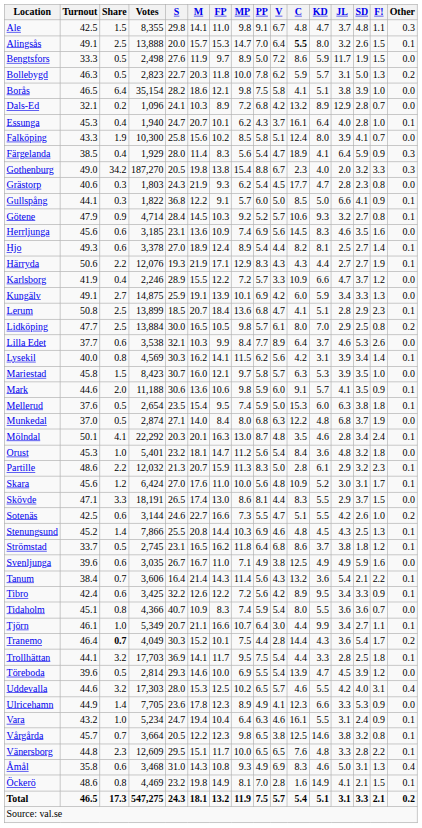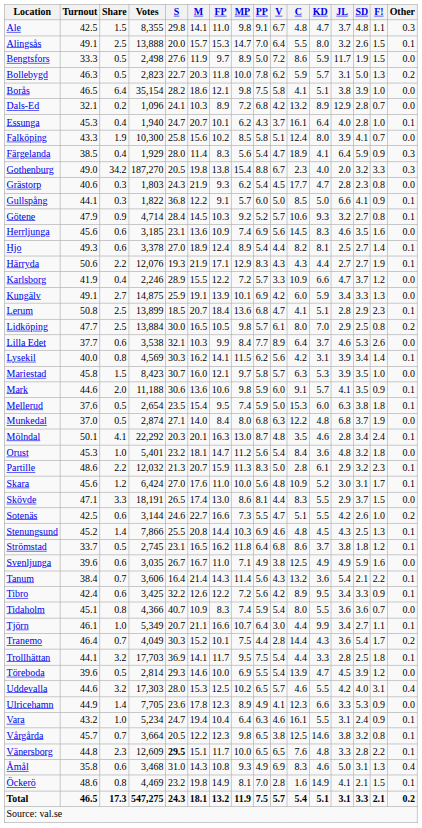(301, 43) bold -> (301, 43) normal
(120, 641) bold -> (120, 641) normal
(177, 751) normal -> (177, 751) bold
